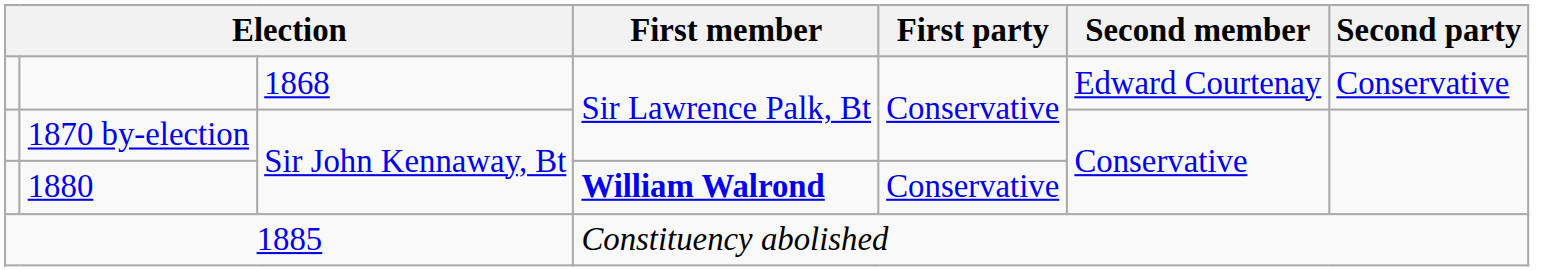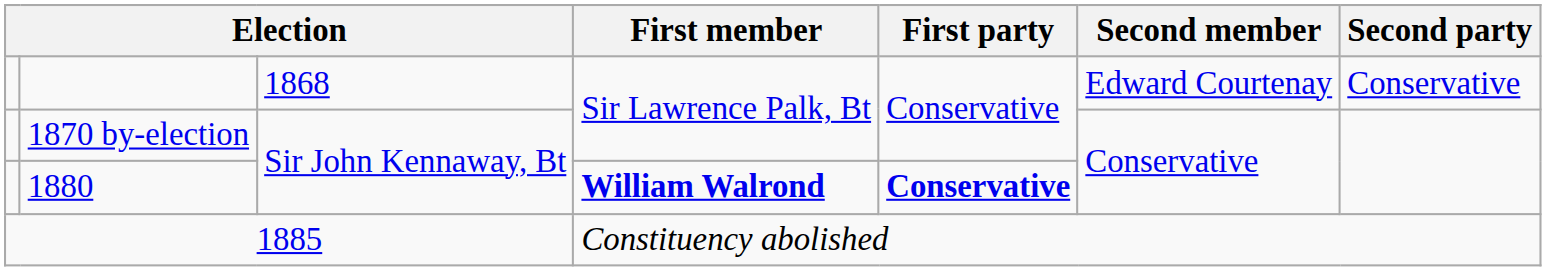(973, 186) normal -> (978, 186) bold
